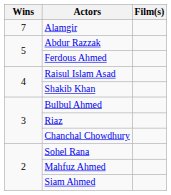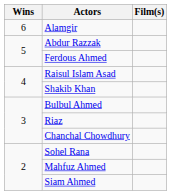(23, 27) 7 -> (23, 27) 6
